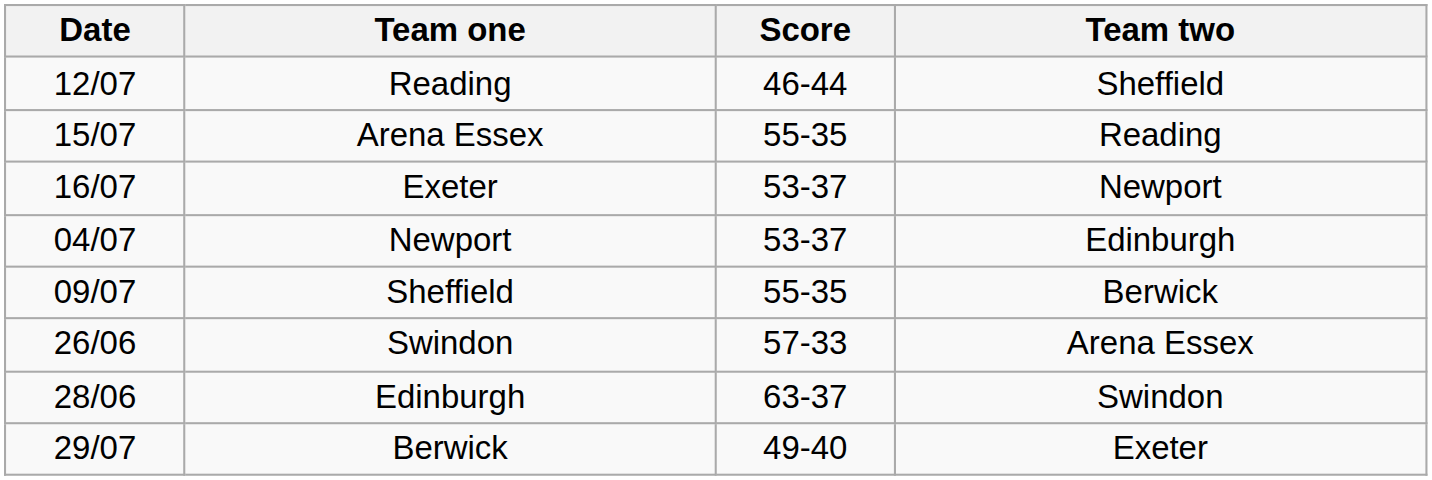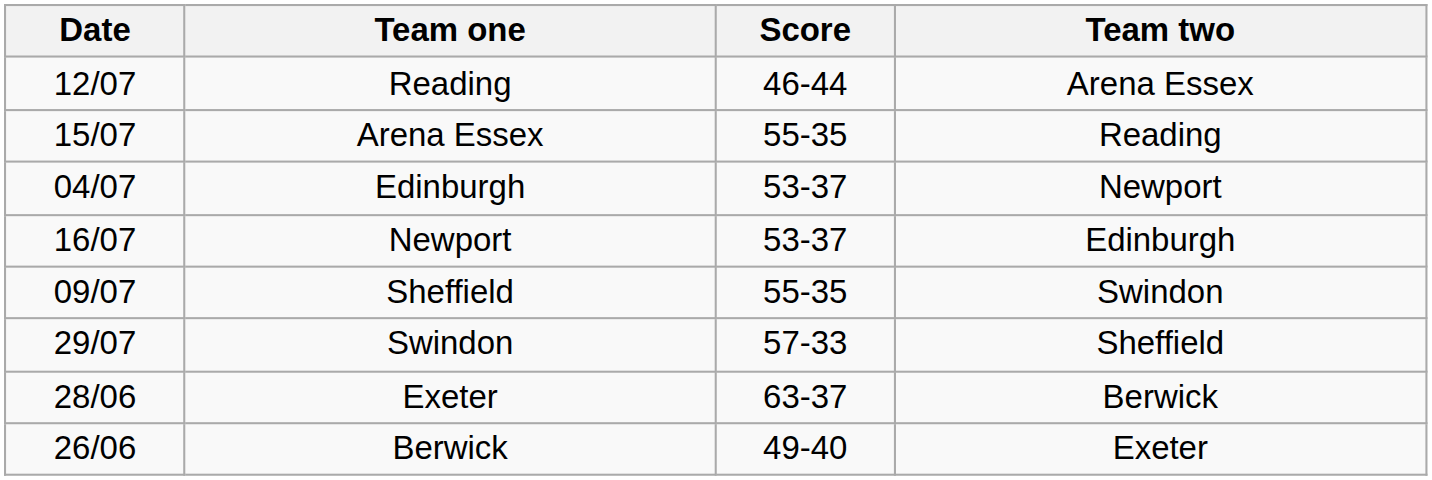(1160, 82) Sheffield -> (1160, 82) Arena Essex
(95, 187) 16/07 -> (95, 187) 04/07
(450, 187) Exeter -> (450, 187) Edinburgh
(95, 239) 04/07 -> (95, 239) 16/07
(1160, 291) Berwick -> (1160, 291) Swindon
(95, 344) 26/06 -> (95, 344) 29/07
(1160, 344) Arena Essex -> (1160, 344) Sheffield
(450, 396) Edinburgh -> (450, 396) Exeter
(1160, 396) Swindon -> (1160, 396) Berwick
(95, 448) 29/07 -> (95, 448) 26/06
